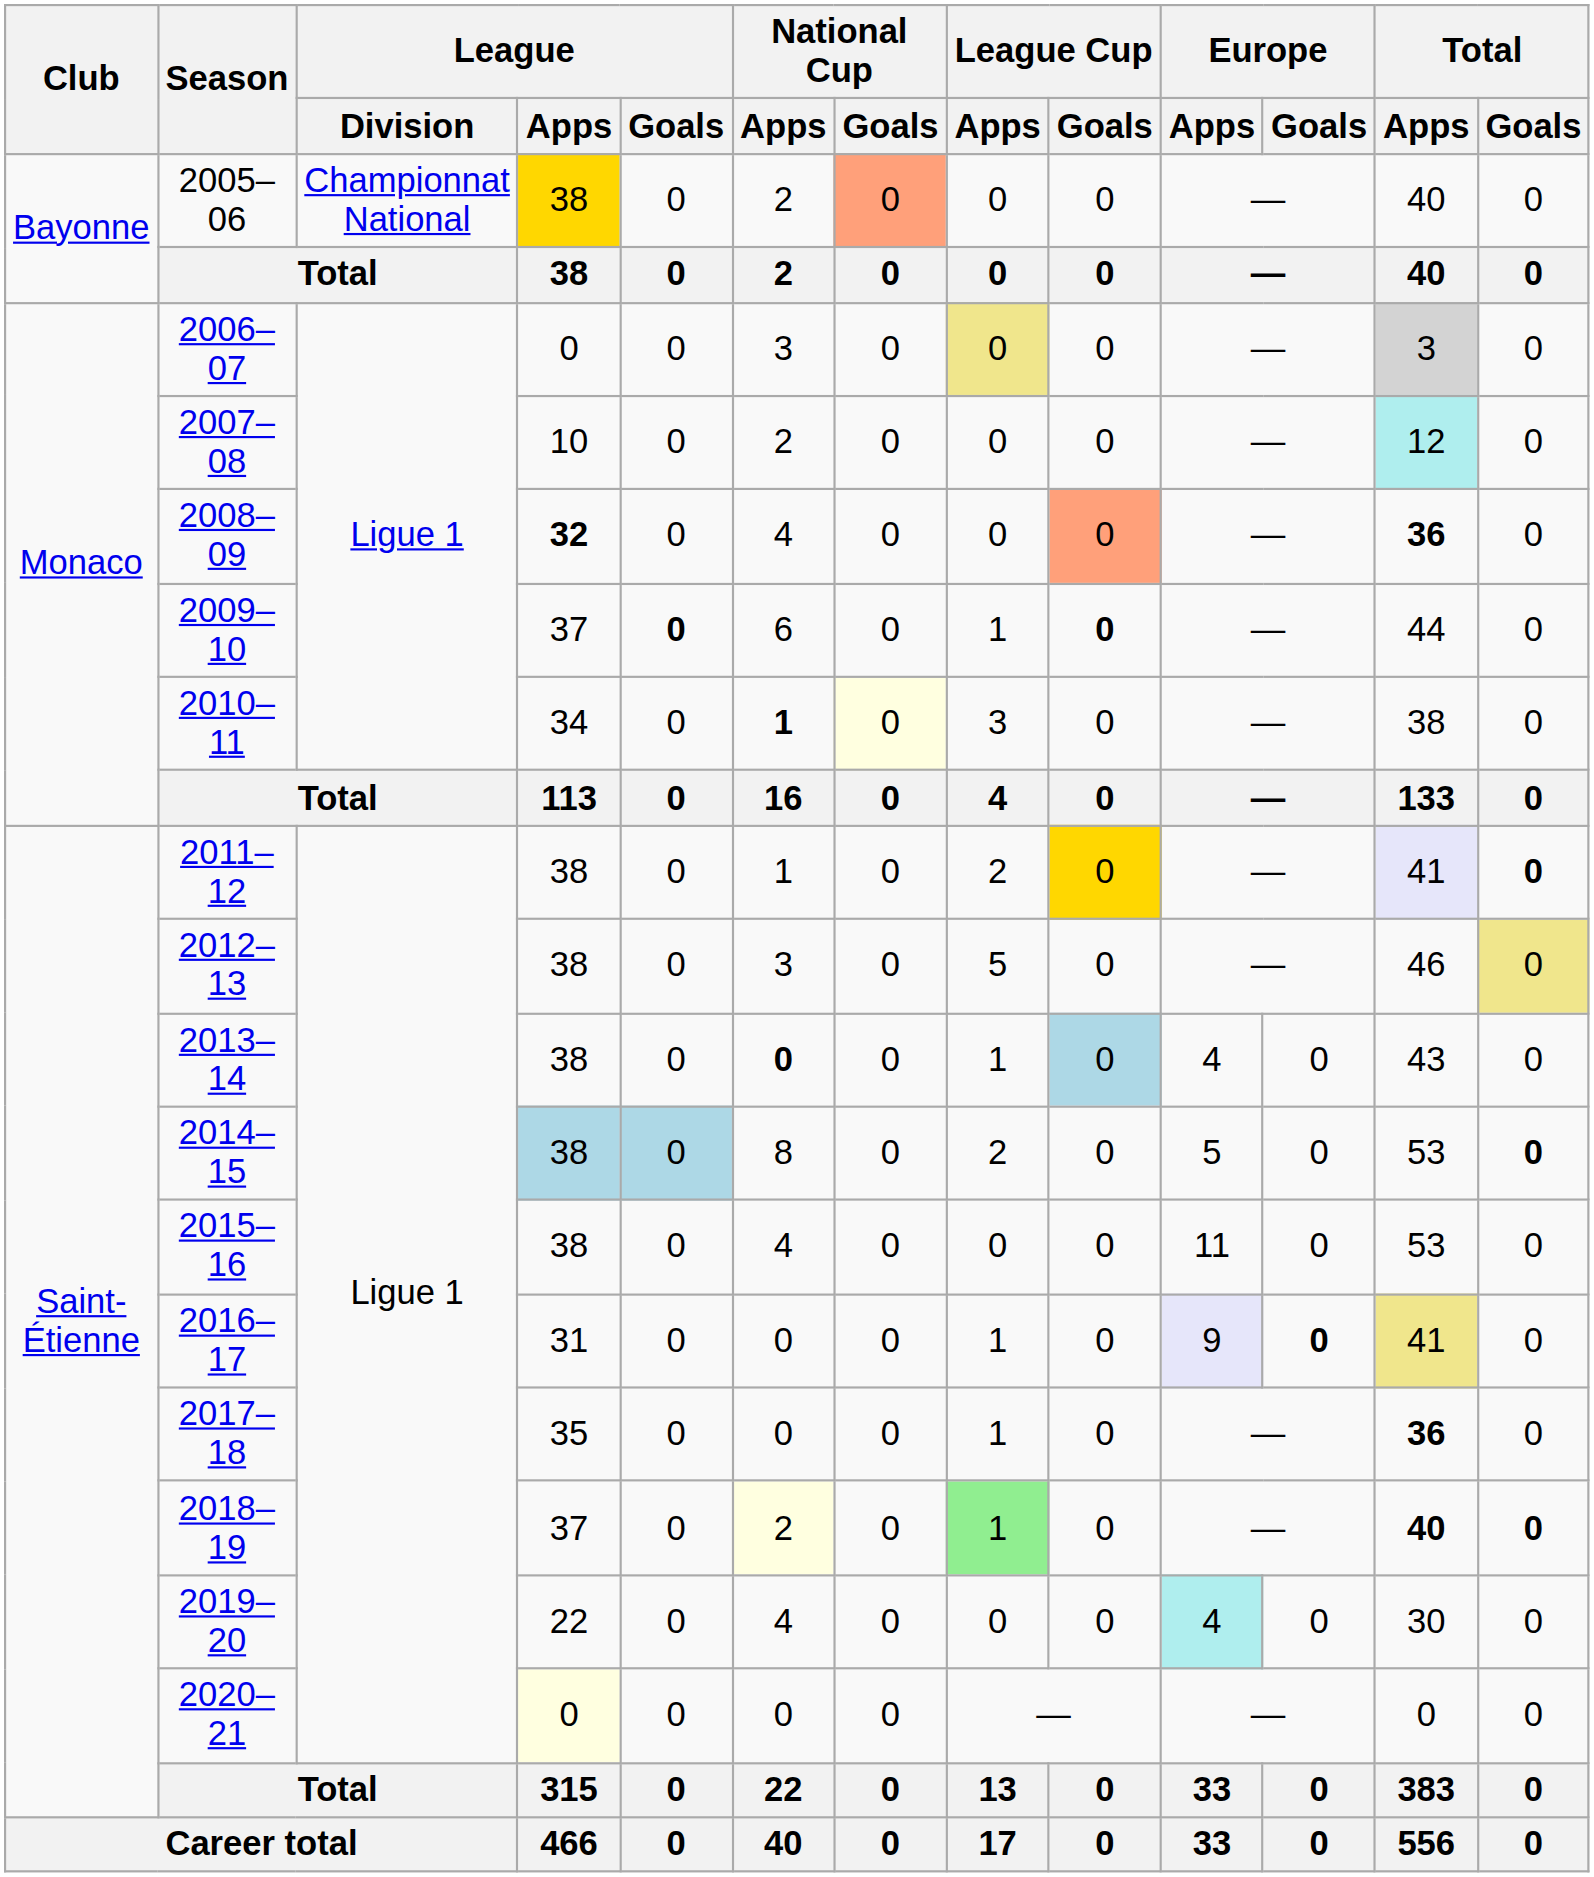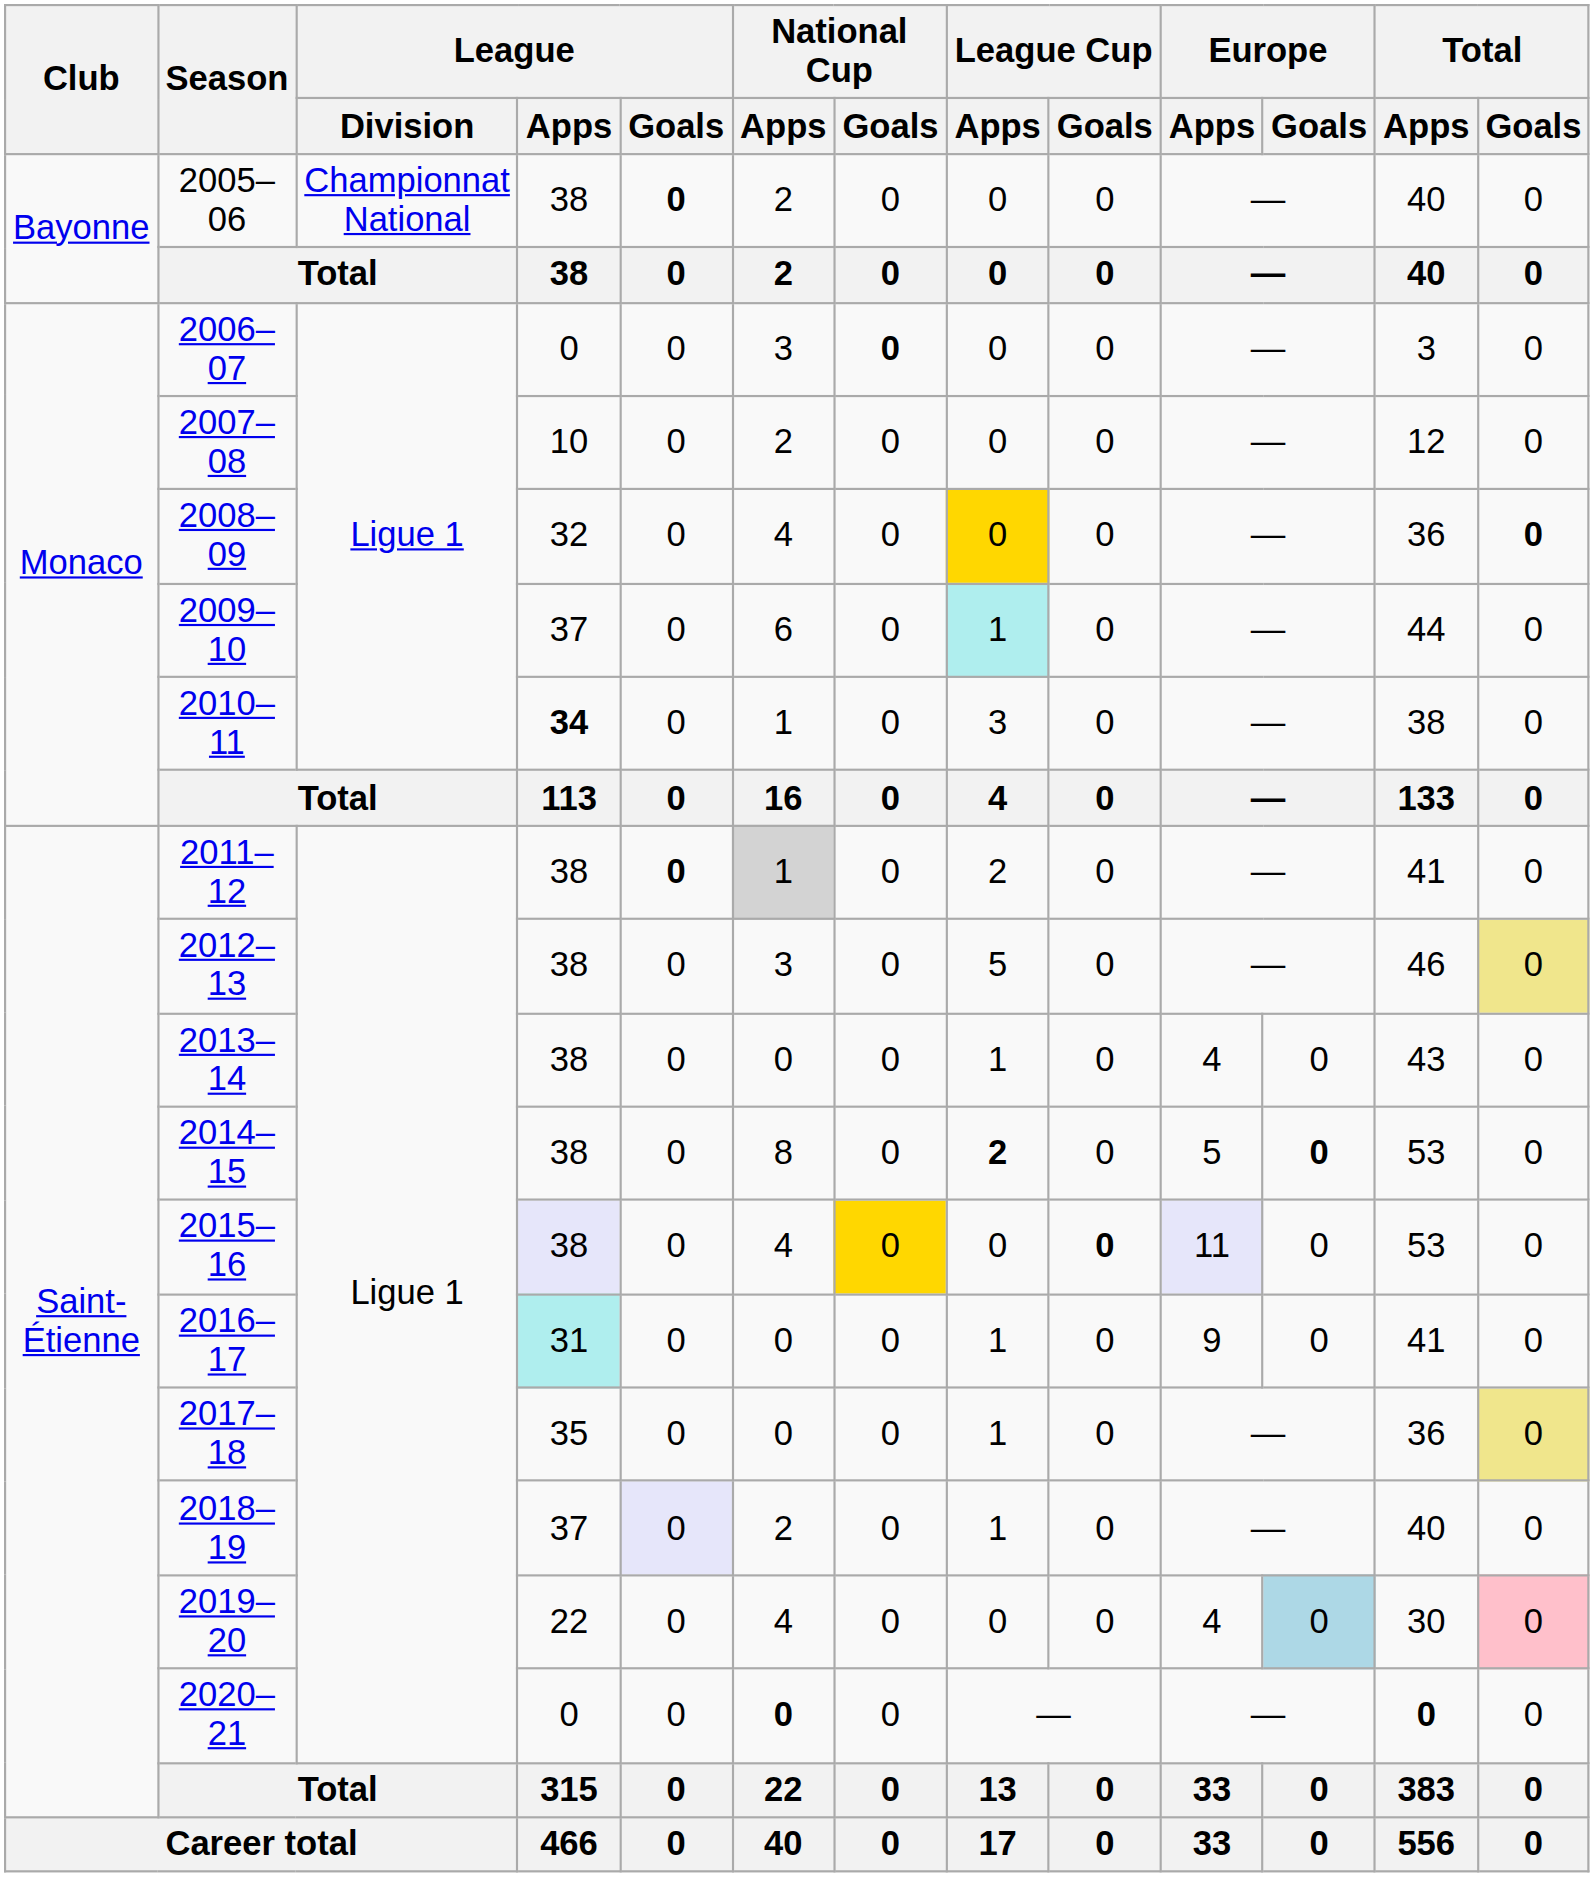(569, 199) gold background -> (569, 199) no background
(676, 199) normal -> (676, 199) bold
(890, 199) lightsalmon background -> (890, 199) no background
(890, 348) normal -> (890, 348) bold
(998, 348) khaki background -> (998, 348) no background
(1426, 348) lightgrey background -> (1426, 348) no background
(1426, 442) paleturquoise background -> (1426, 442) no background
(569, 535) bold -> (569, 535) normal
(998, 535) no background -> (998, 535) gold background
(1105, 535) lightsalmon background -> (1105, 535) no background
(1426, 535) bold -> (1426, 535) normal
(1533, 535) normal -> (1533, 535) bold
(676, 629) bold -> (676, 629) normal
(998, 629) no background -> (998, 629) paleturquoise background
(1105, 629) bold -> (1105, 629) normal
(569, 723) normal -> (569, 723) bold
(783, 723) bold -> (783, 723) normal
(890, 723) lightyellow background -> (890, 723) no background
(676, 871) normal -> (676, 871) bold
(783, 871) no background -> (783, 871) lightgrey background
(1105, 871) gold background -> (1105, 871) no background
(1426, 871) lavender background -> (1426, 871) no background
(1533, 871) bold -> (1533, 871) normal
(783, 1058) bold -> (783, 1058) normal
(1105, 1058) lightblue background -> (1105, 1058) no background
(569, 1152) lightblue background -> (569, 1152) no background
(676, 1152) lightblue background -> (676, 1152) no background
(998, 1152) normal -> (998, 1152) bold
(1319, 1152) normal -> (1319, 1152) bold
(1533, 1152) bold -> (1533, 1152) normal
(569, 1246) no background -> (569, 1246) lavender background
(890, 1246) no background -> (890, 1246) gold background
(1105, 1246) normal -> (1105, 1246) bold
(1212, 1246) no background -> (1212, 1246) lavender background
(569, 1340) no background -> (569, 1340) paleturquoise background
(1212, 1340) lavender background -> (1212, 1340) no background
(1319, 1340) bold -> (1319, 1340) normal
(1426, 1340) khaki background -> (1426, 1340) no background
(1426, 1433) bold -> (1426, 1433) normal
(1533, 1433) no background -> (1533, 1433) khaki background
(676, 1527) no background -> (676, 1527) lavender background
(783, 1527) lightyellow background -> (783, 1527) no background
(998, 1527) lightgreen background -> (998, 1527) no background
(1426, 1527) bold -> (1426, 1527) normal
(1533, 1527) bold -> (1533, 1527) normal
(1212, 1621) paleturquoise background -> (1212, 1621) no background
(1319, 1621) no background -> (1319, 1621) lightblue background
(1533, 1621) no background -> (1533, 1621) pink background
(569, 1714) lightyellow background -> (569, 1714) no background
(783, 1714) normal -> (783, 1714) bold
(1426, 1714) normal -> (1426, 1714) bold
